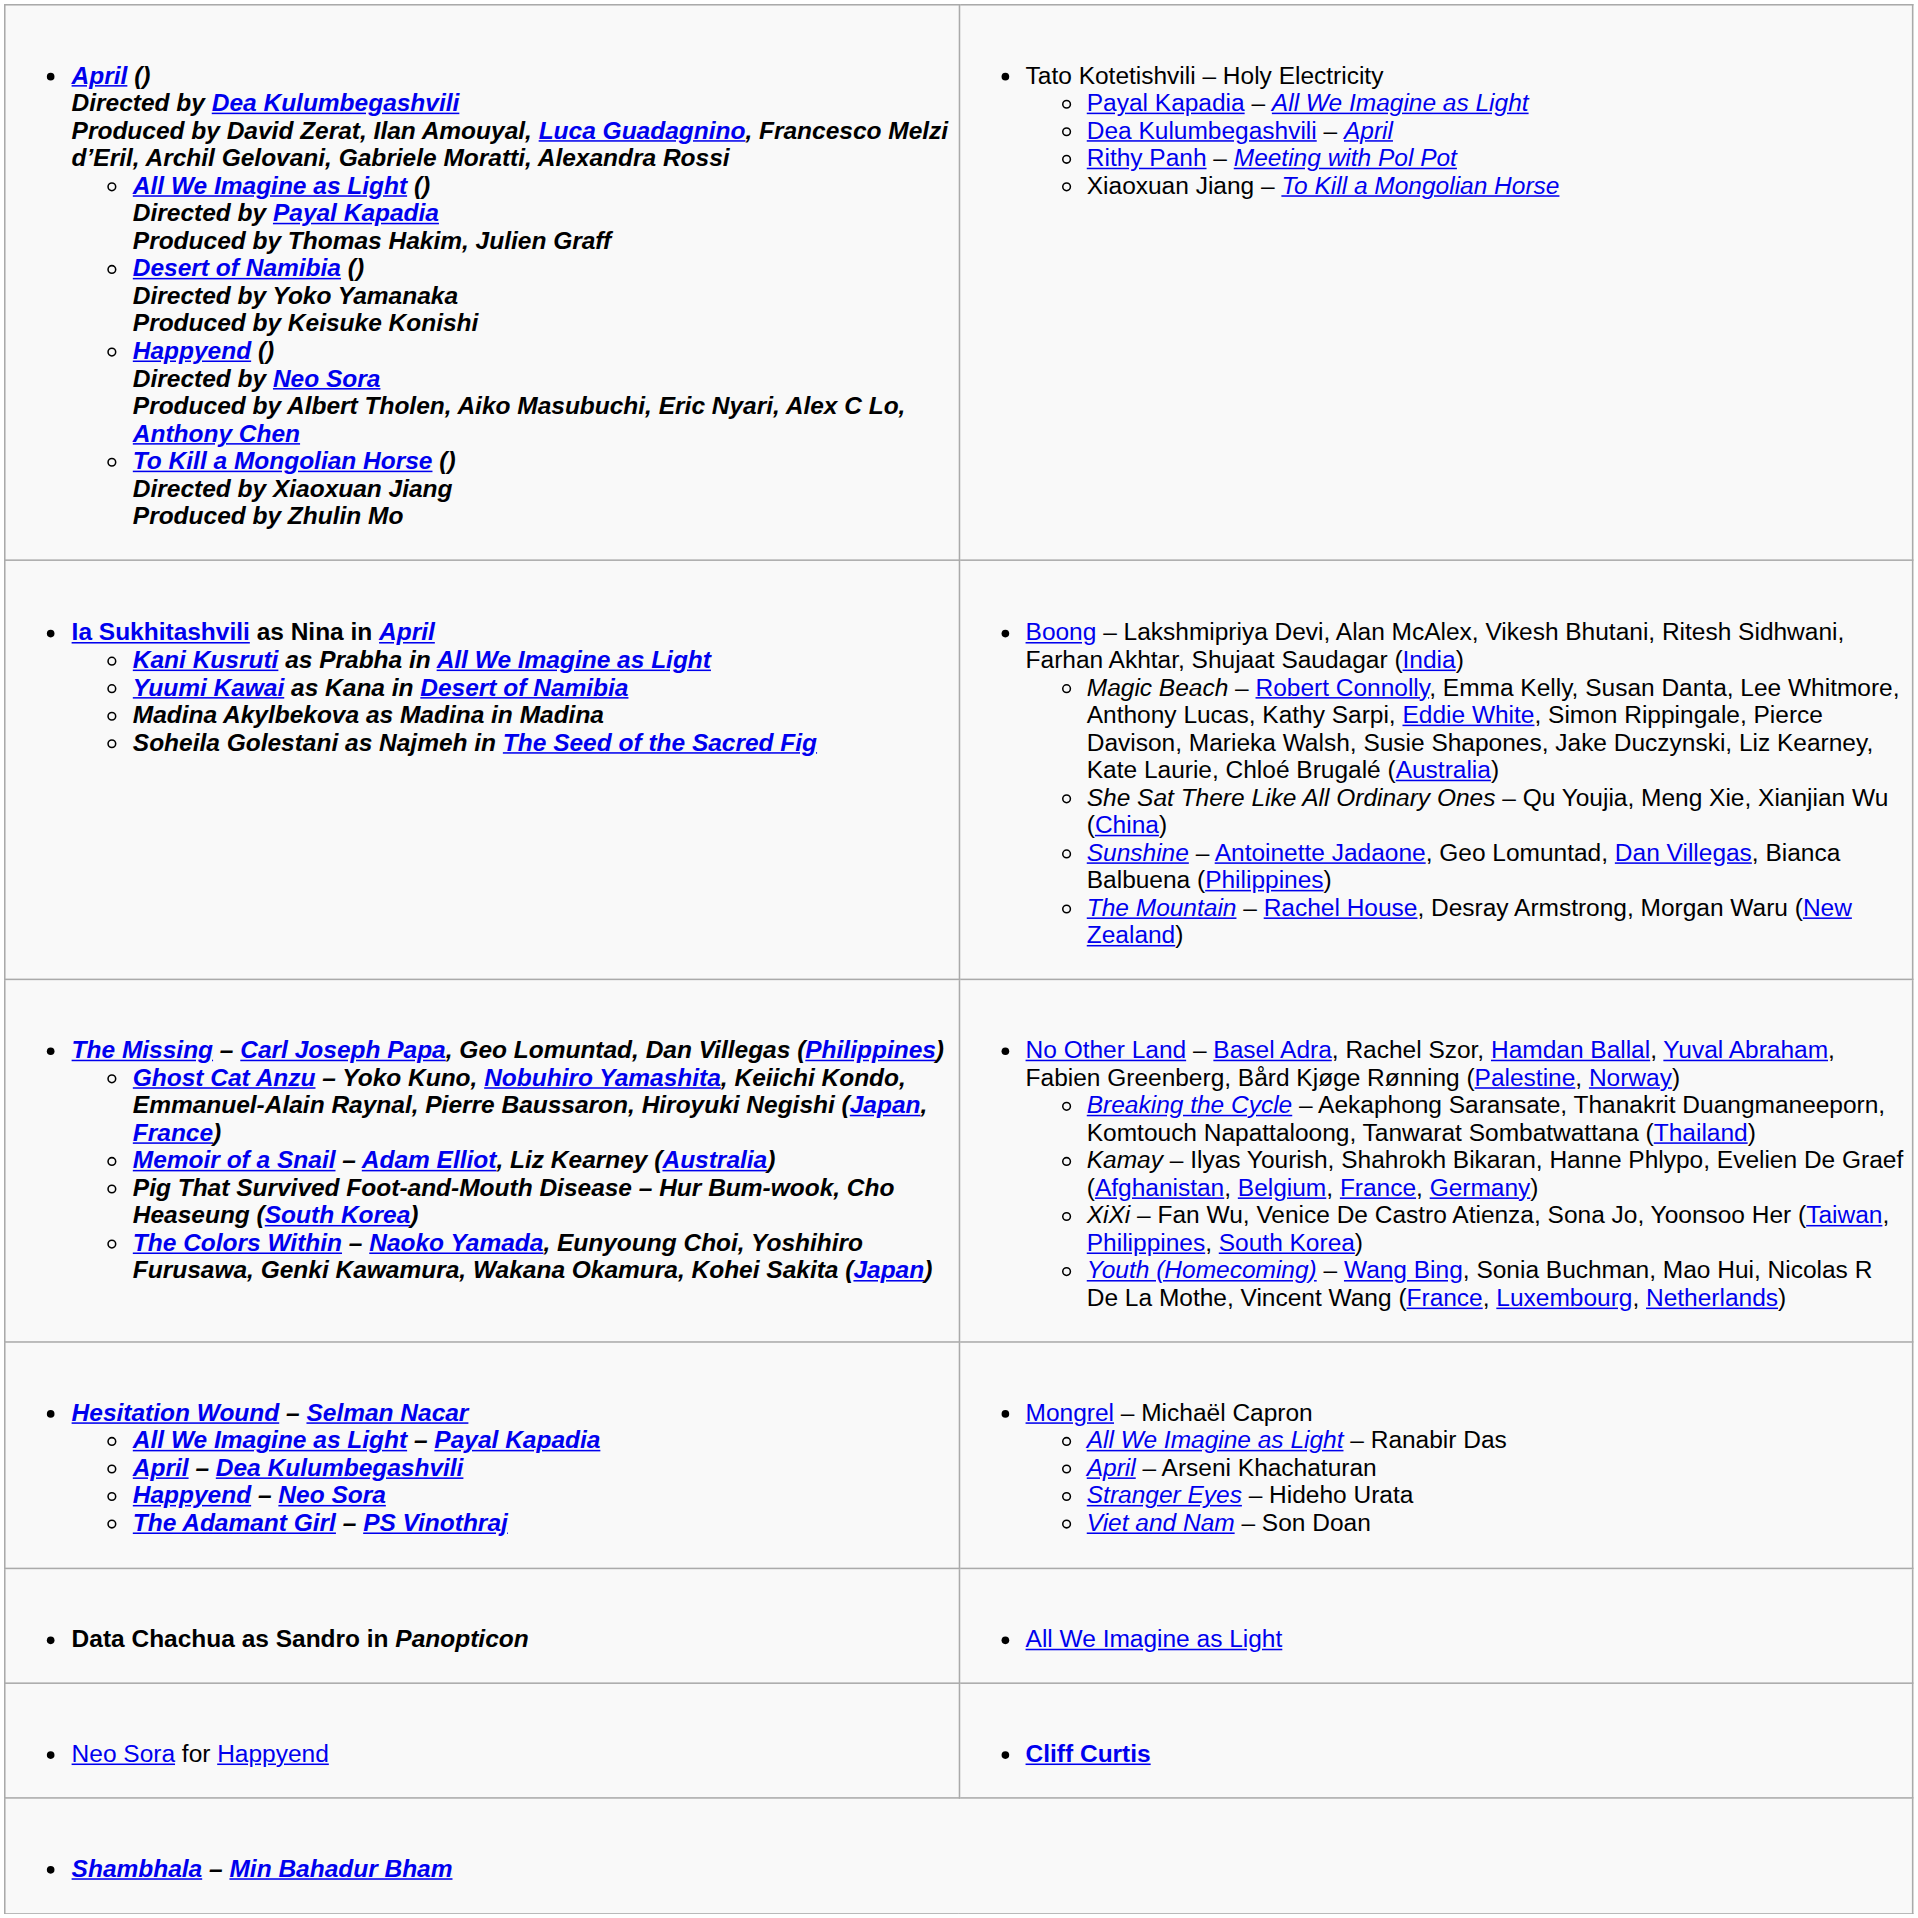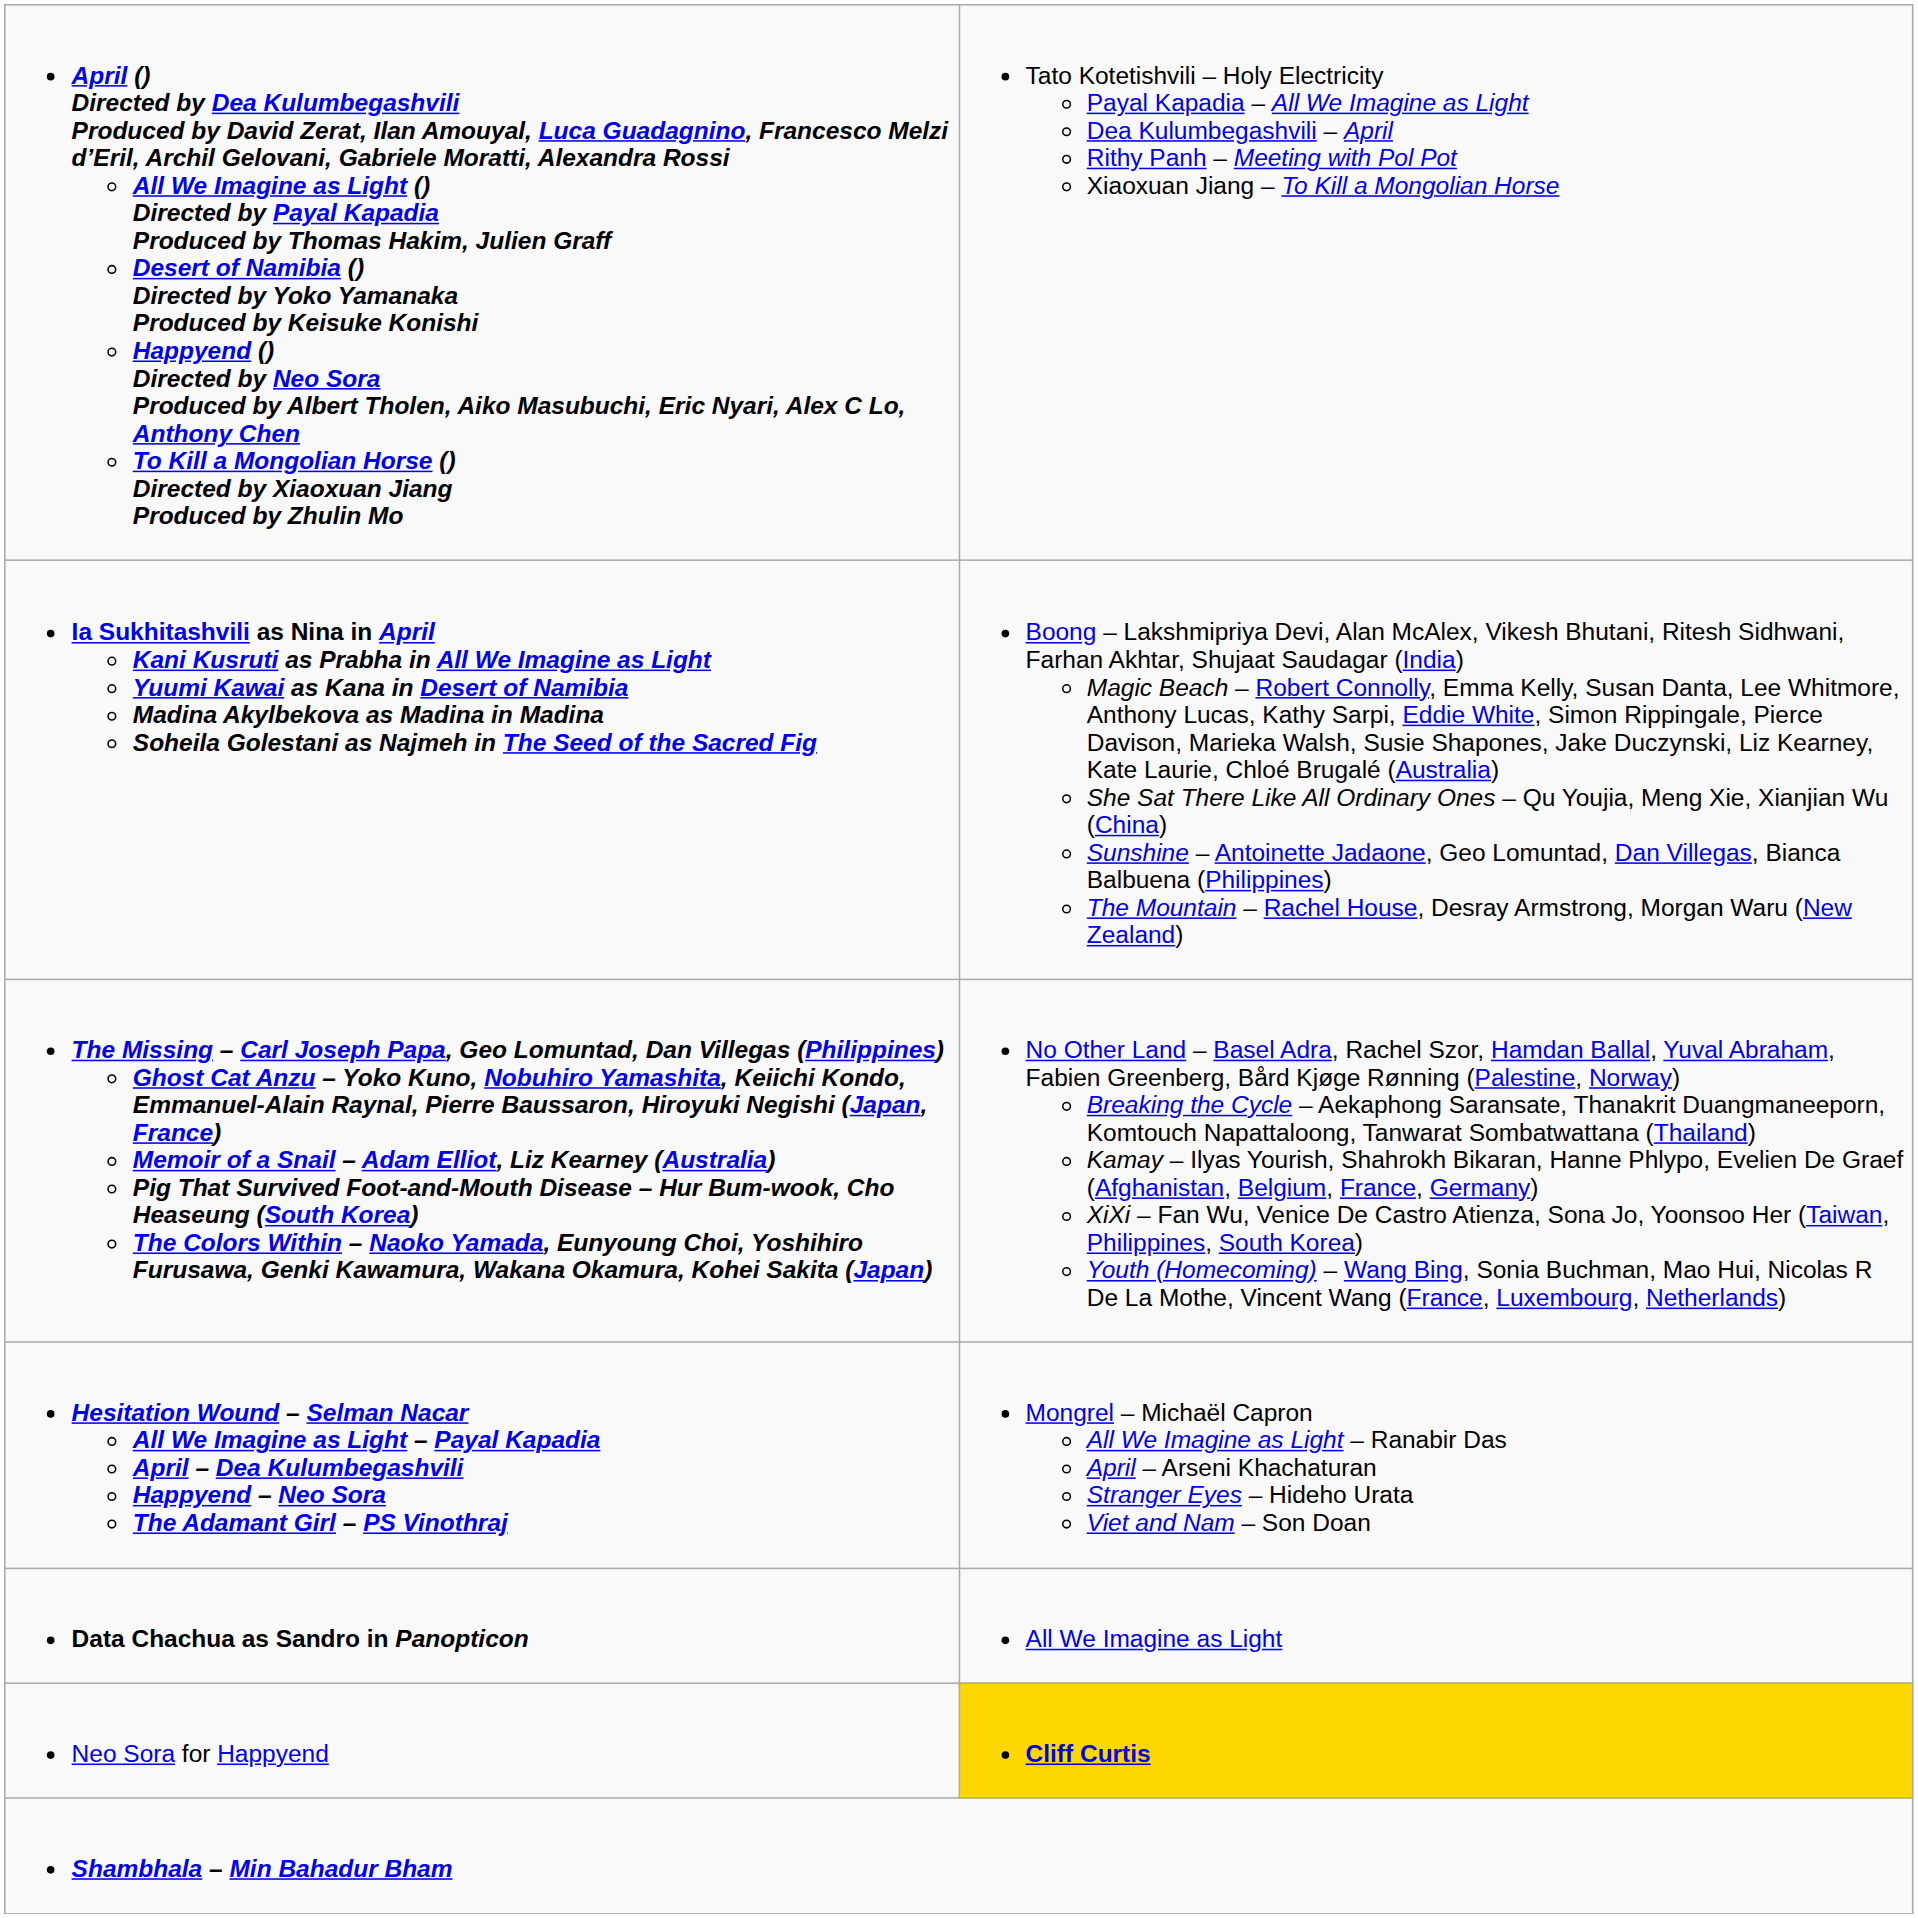(1436, 1754) no background -> (1436, 1754) gold background
